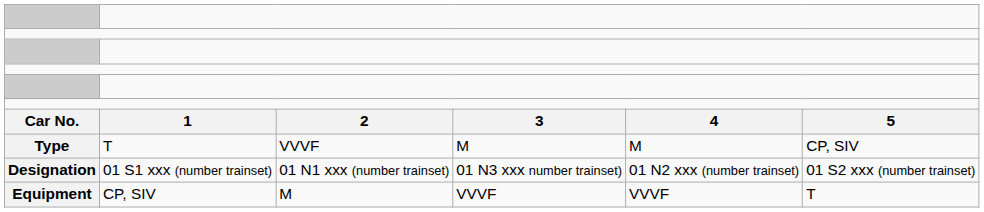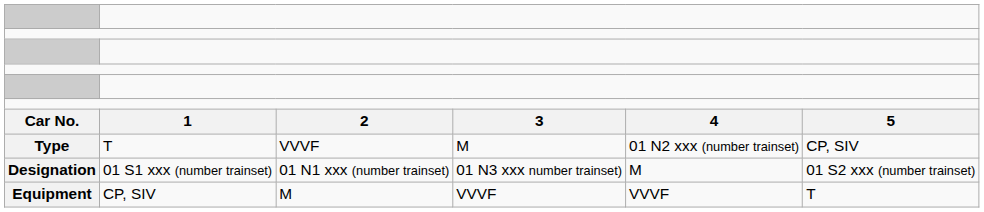(636, 145) M -> (714, 145) 01 N2 xxx (number trainset)
(714, 170) 01 N2 xxx (number trainset) -> (636, 170) M
